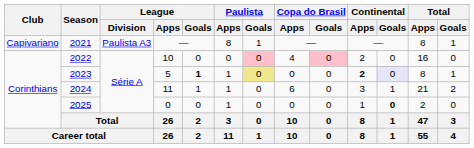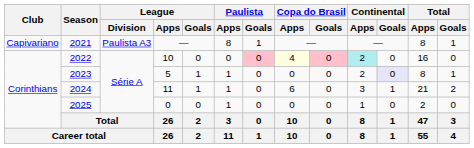(292, 58) no background -> (292, 58) lightyellow background
(362, 58) no background -> (362, 58) paleturquoise background
(198, 74) bold -> (198, 74) normal
(259, 74) khaki background -> (259, 74) no background
(362, 74) bold -> (362, 74) normal
(393, 105) bold -> (393, 105) normal
